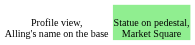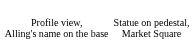(152, 28) lightgreen background -> (152, 28) no background
